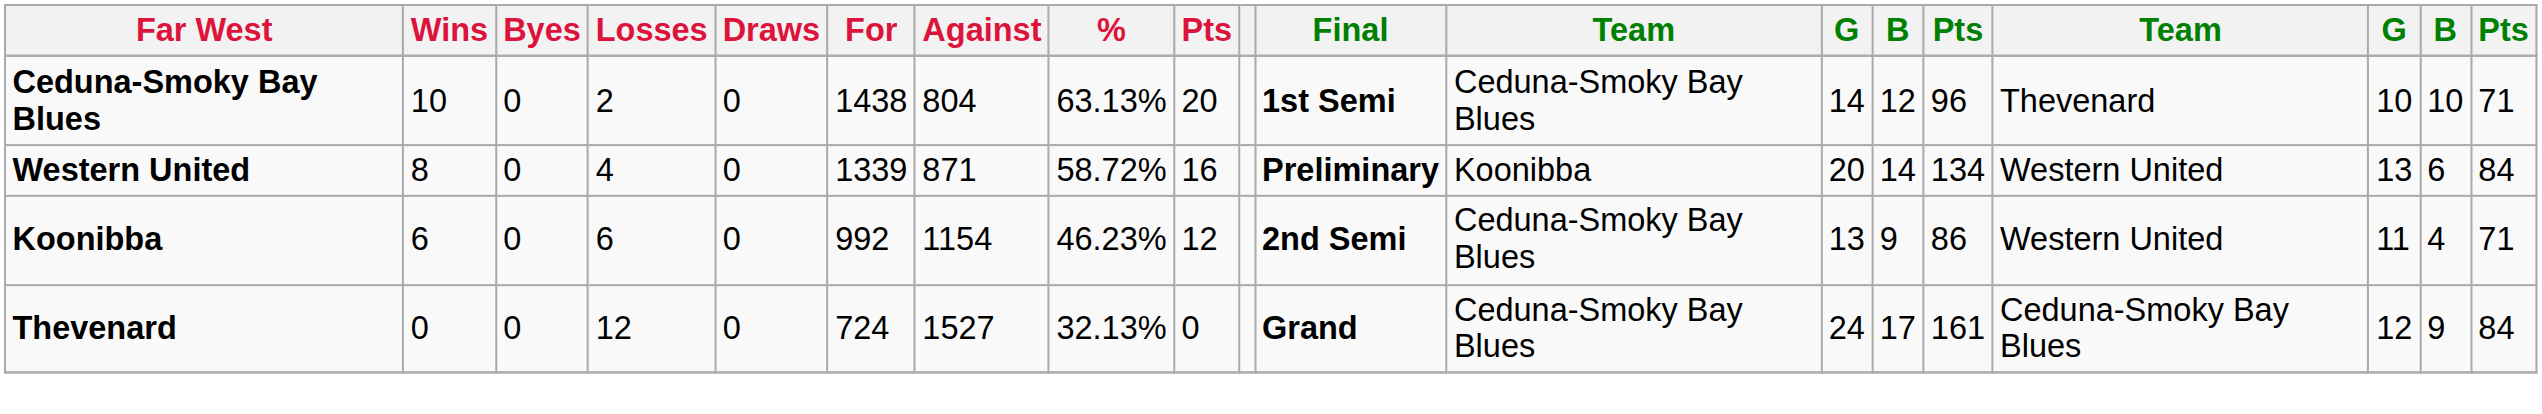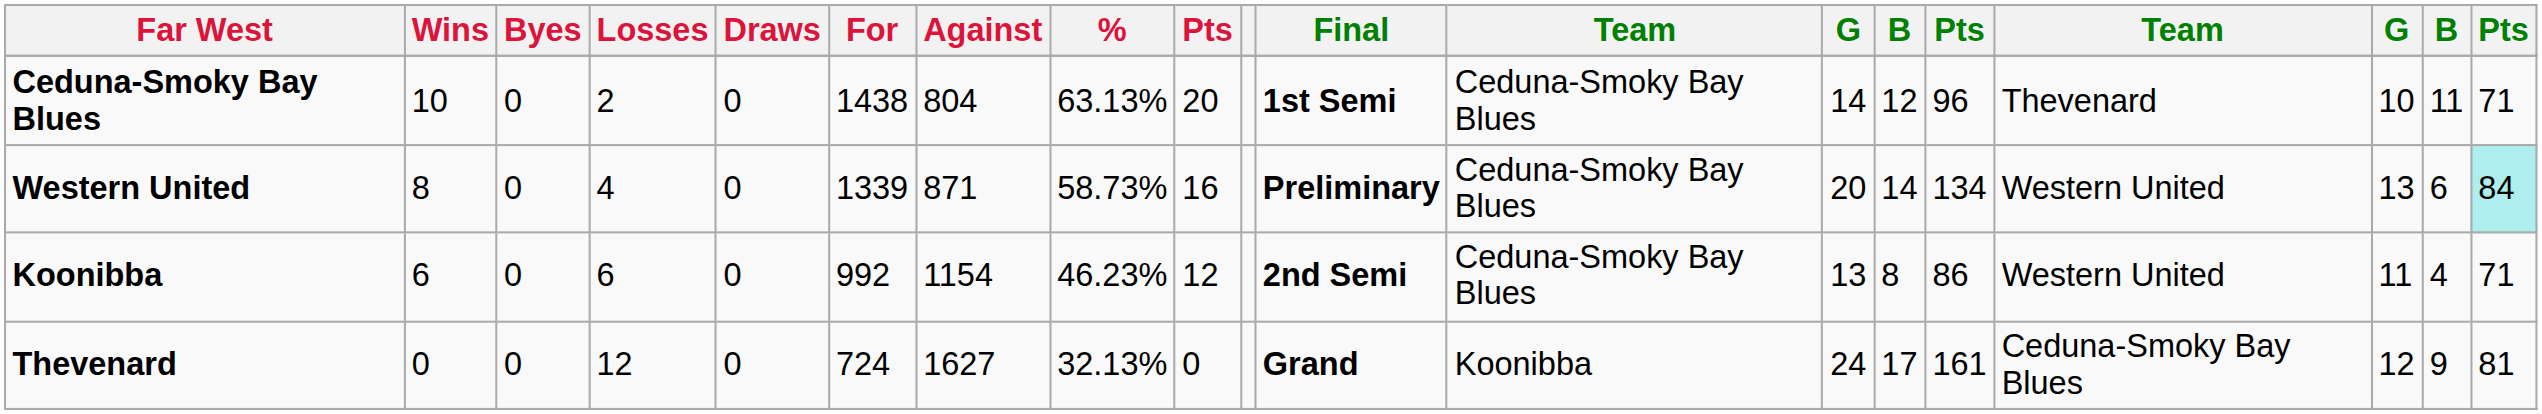(2445, 100) 10 -> (2446, 100) 11
(1112, 169) 58.72% -> (1112, 188) 58.73%
(1523, 169) Koonibba -> (1599, 188) Ceduna-Smoky Bay Blues
(2496, 169) no background -> (2496, 188) paleturquoise background
(1889, 239) 9 -> (1890, 276) 8
(958, 327) 1527 -> (959, 364) 1627
(1598, 327) Ceduna-Smoky Bay Blues -> (1523, 364) Koonibba
(2496, 327) 84 -> (2496, 364) 81
